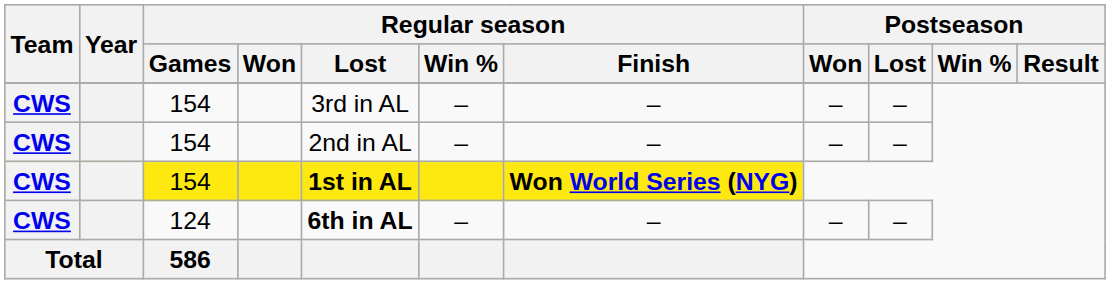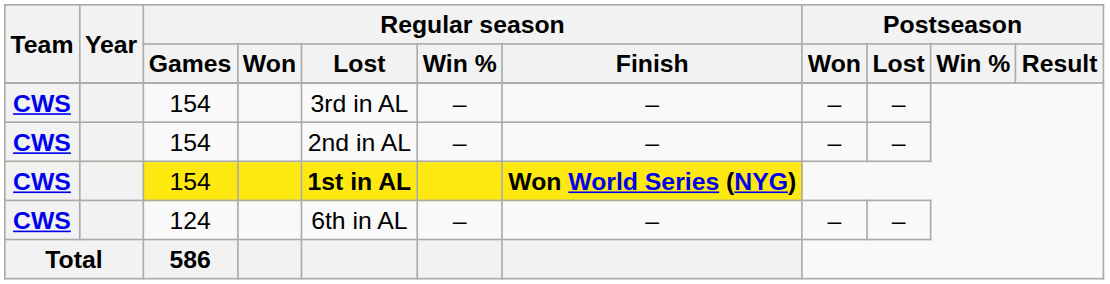(360, 221) bold -> (359, 221) normal
